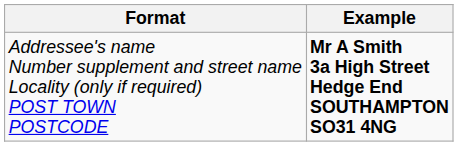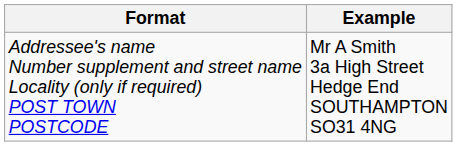(379, 86) bold -> (379, 86) normal
